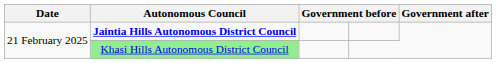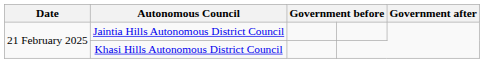(195, 31) bold -> (189, 31) normal
(195, 49) lightgreen background -> (189, 49) no background
